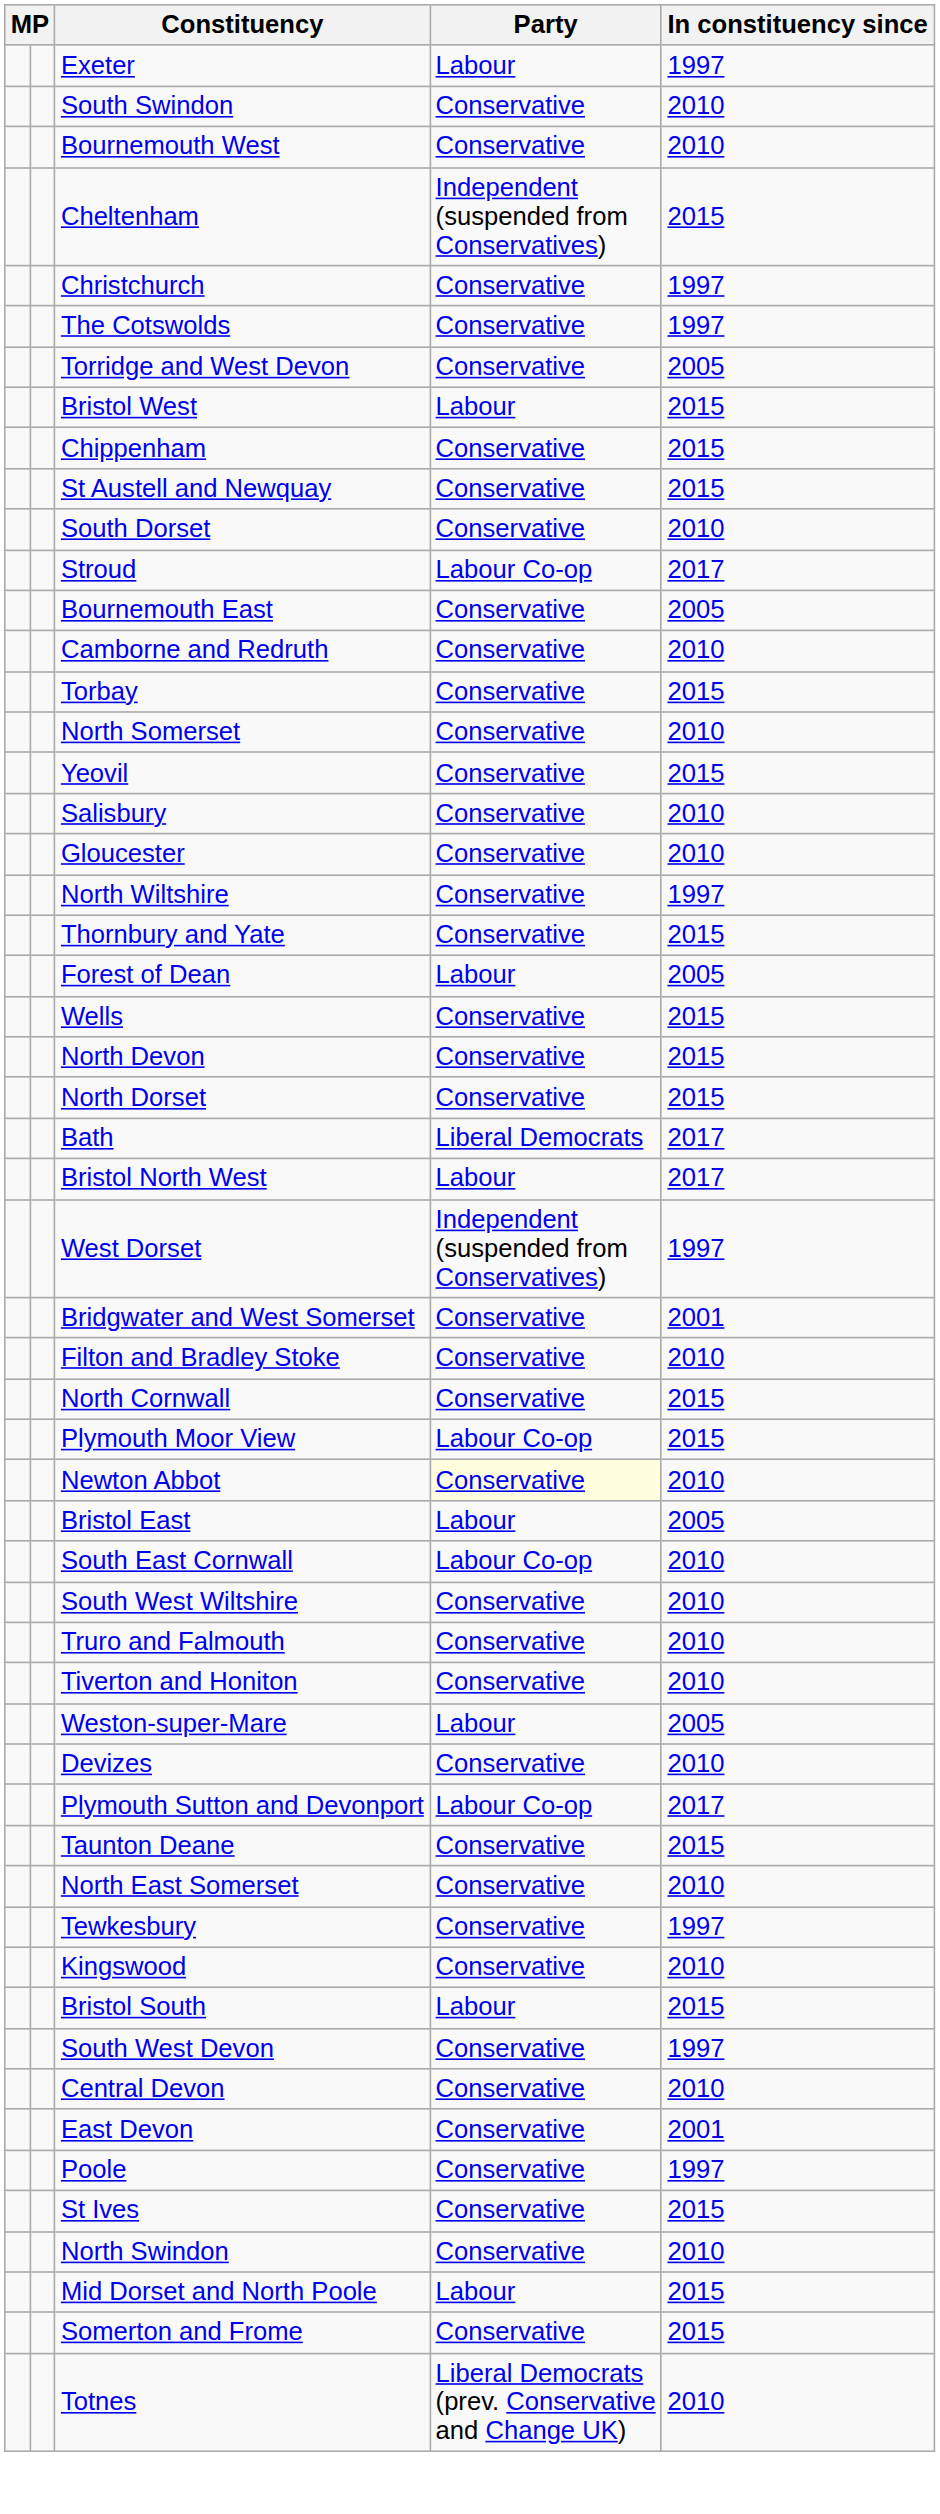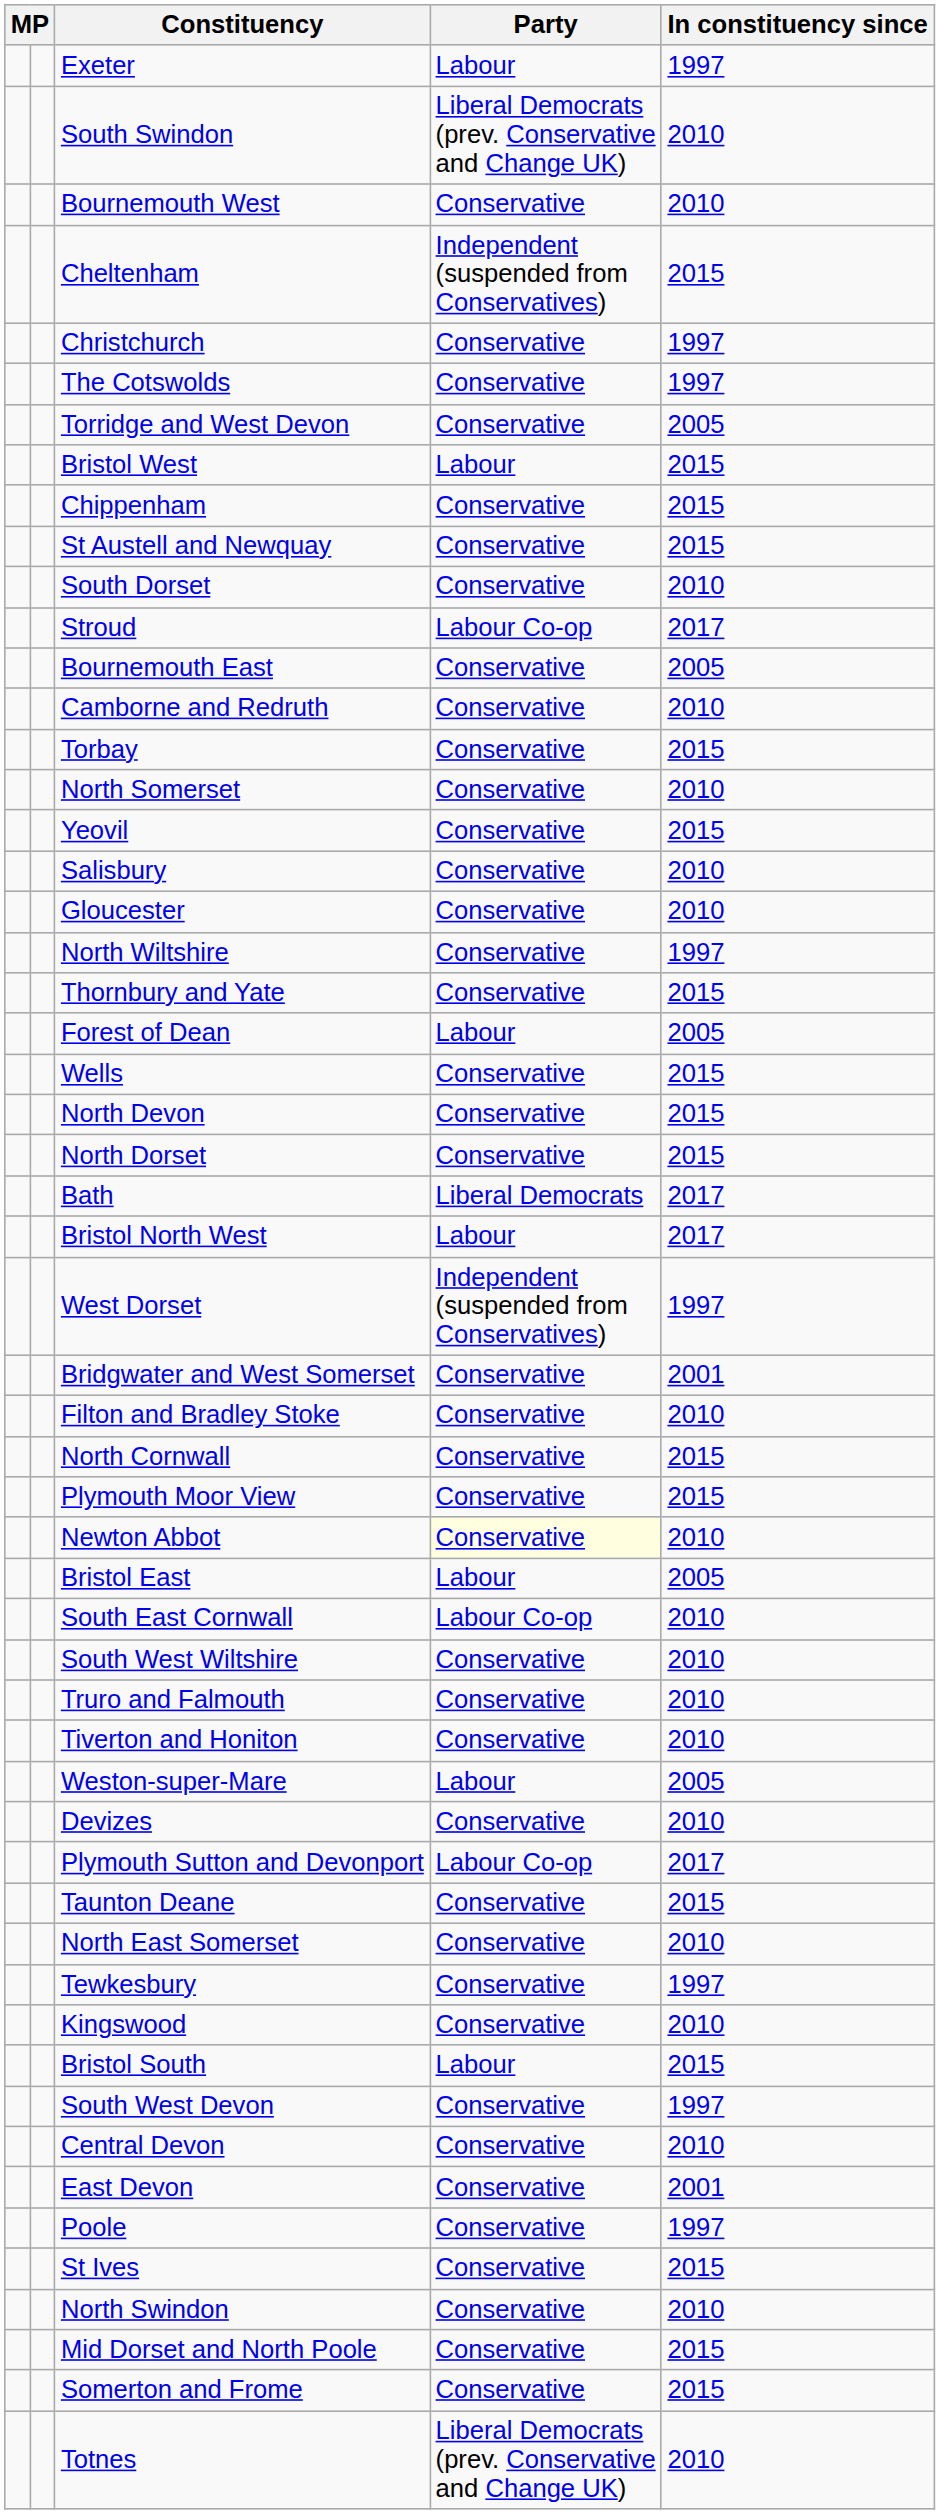(510, 106) Conservative -> (546, 134) Liberal Democrats (prev. Conservative and Change UK)
(514, 1439) Labour Co-op -> (510, 1496) Conservative
(475, 2291) Labour -> (510, 2349) Conservative
